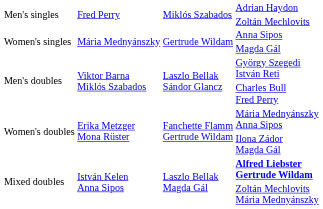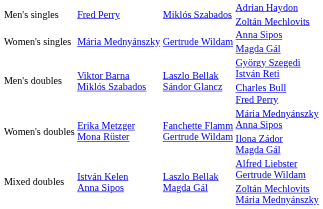(274, 169) bold -> (271, 169) normal
